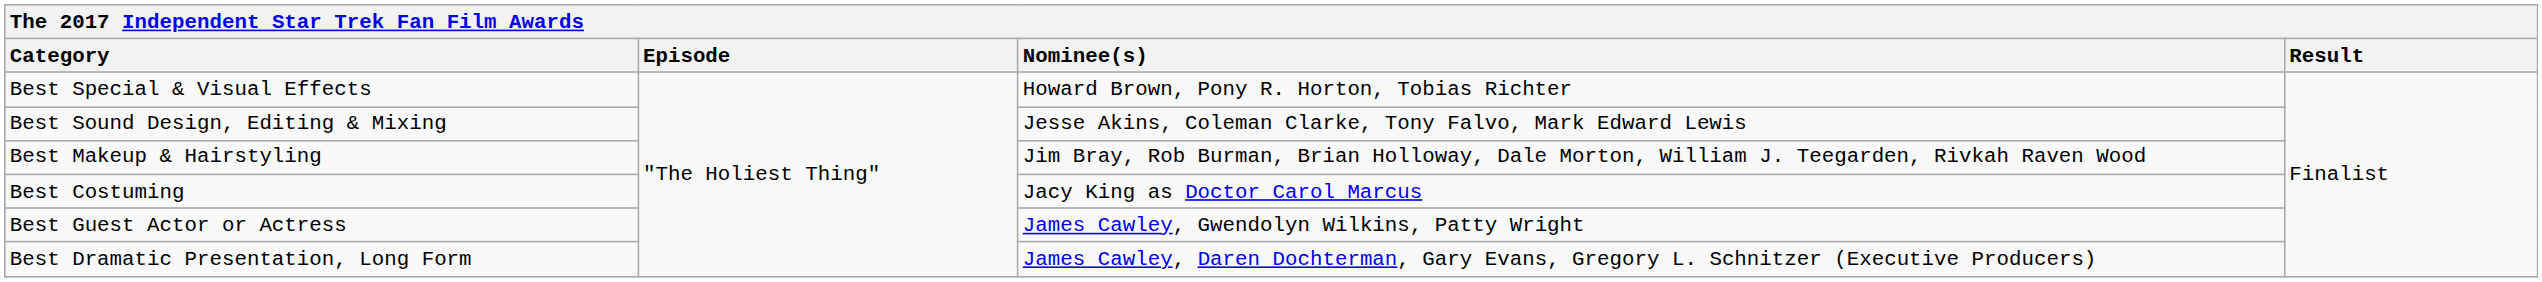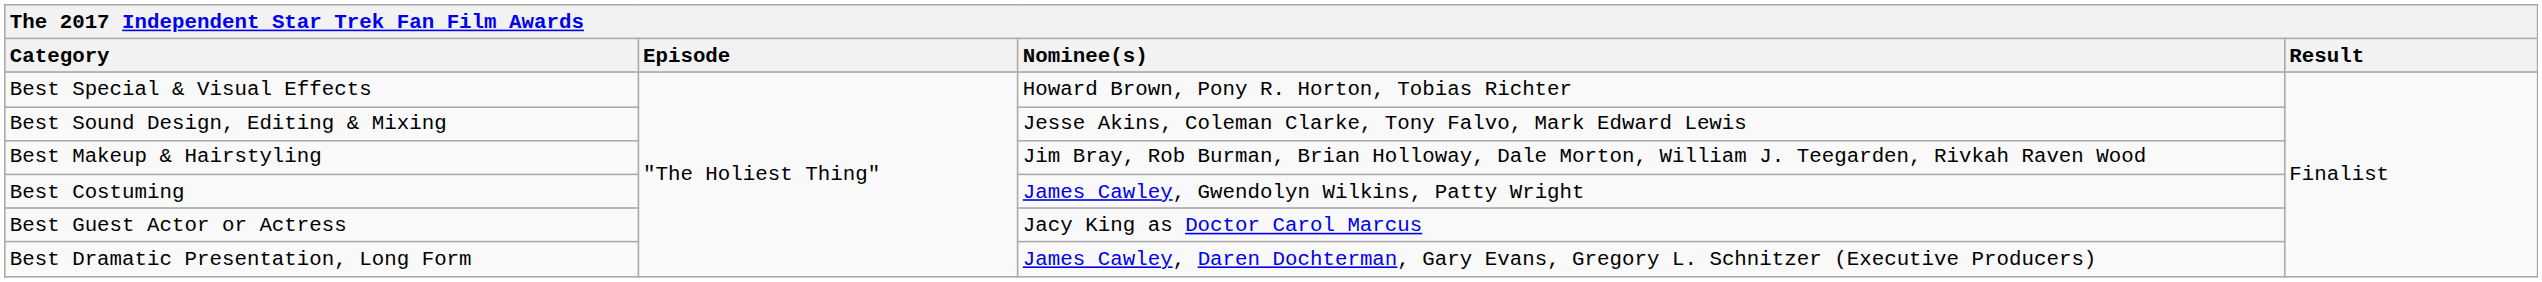(1223, 191) Jacy King as Doctor Carol Marcus -> (1304, 191) James Cawley, Gwendolyn Wilkins, Patty Wright
(1304, 225) James Cawley, Gwendolyn Wilkins, Patty Wright -> (1223, 225) Jacy King as Doctor Carol Marcus
